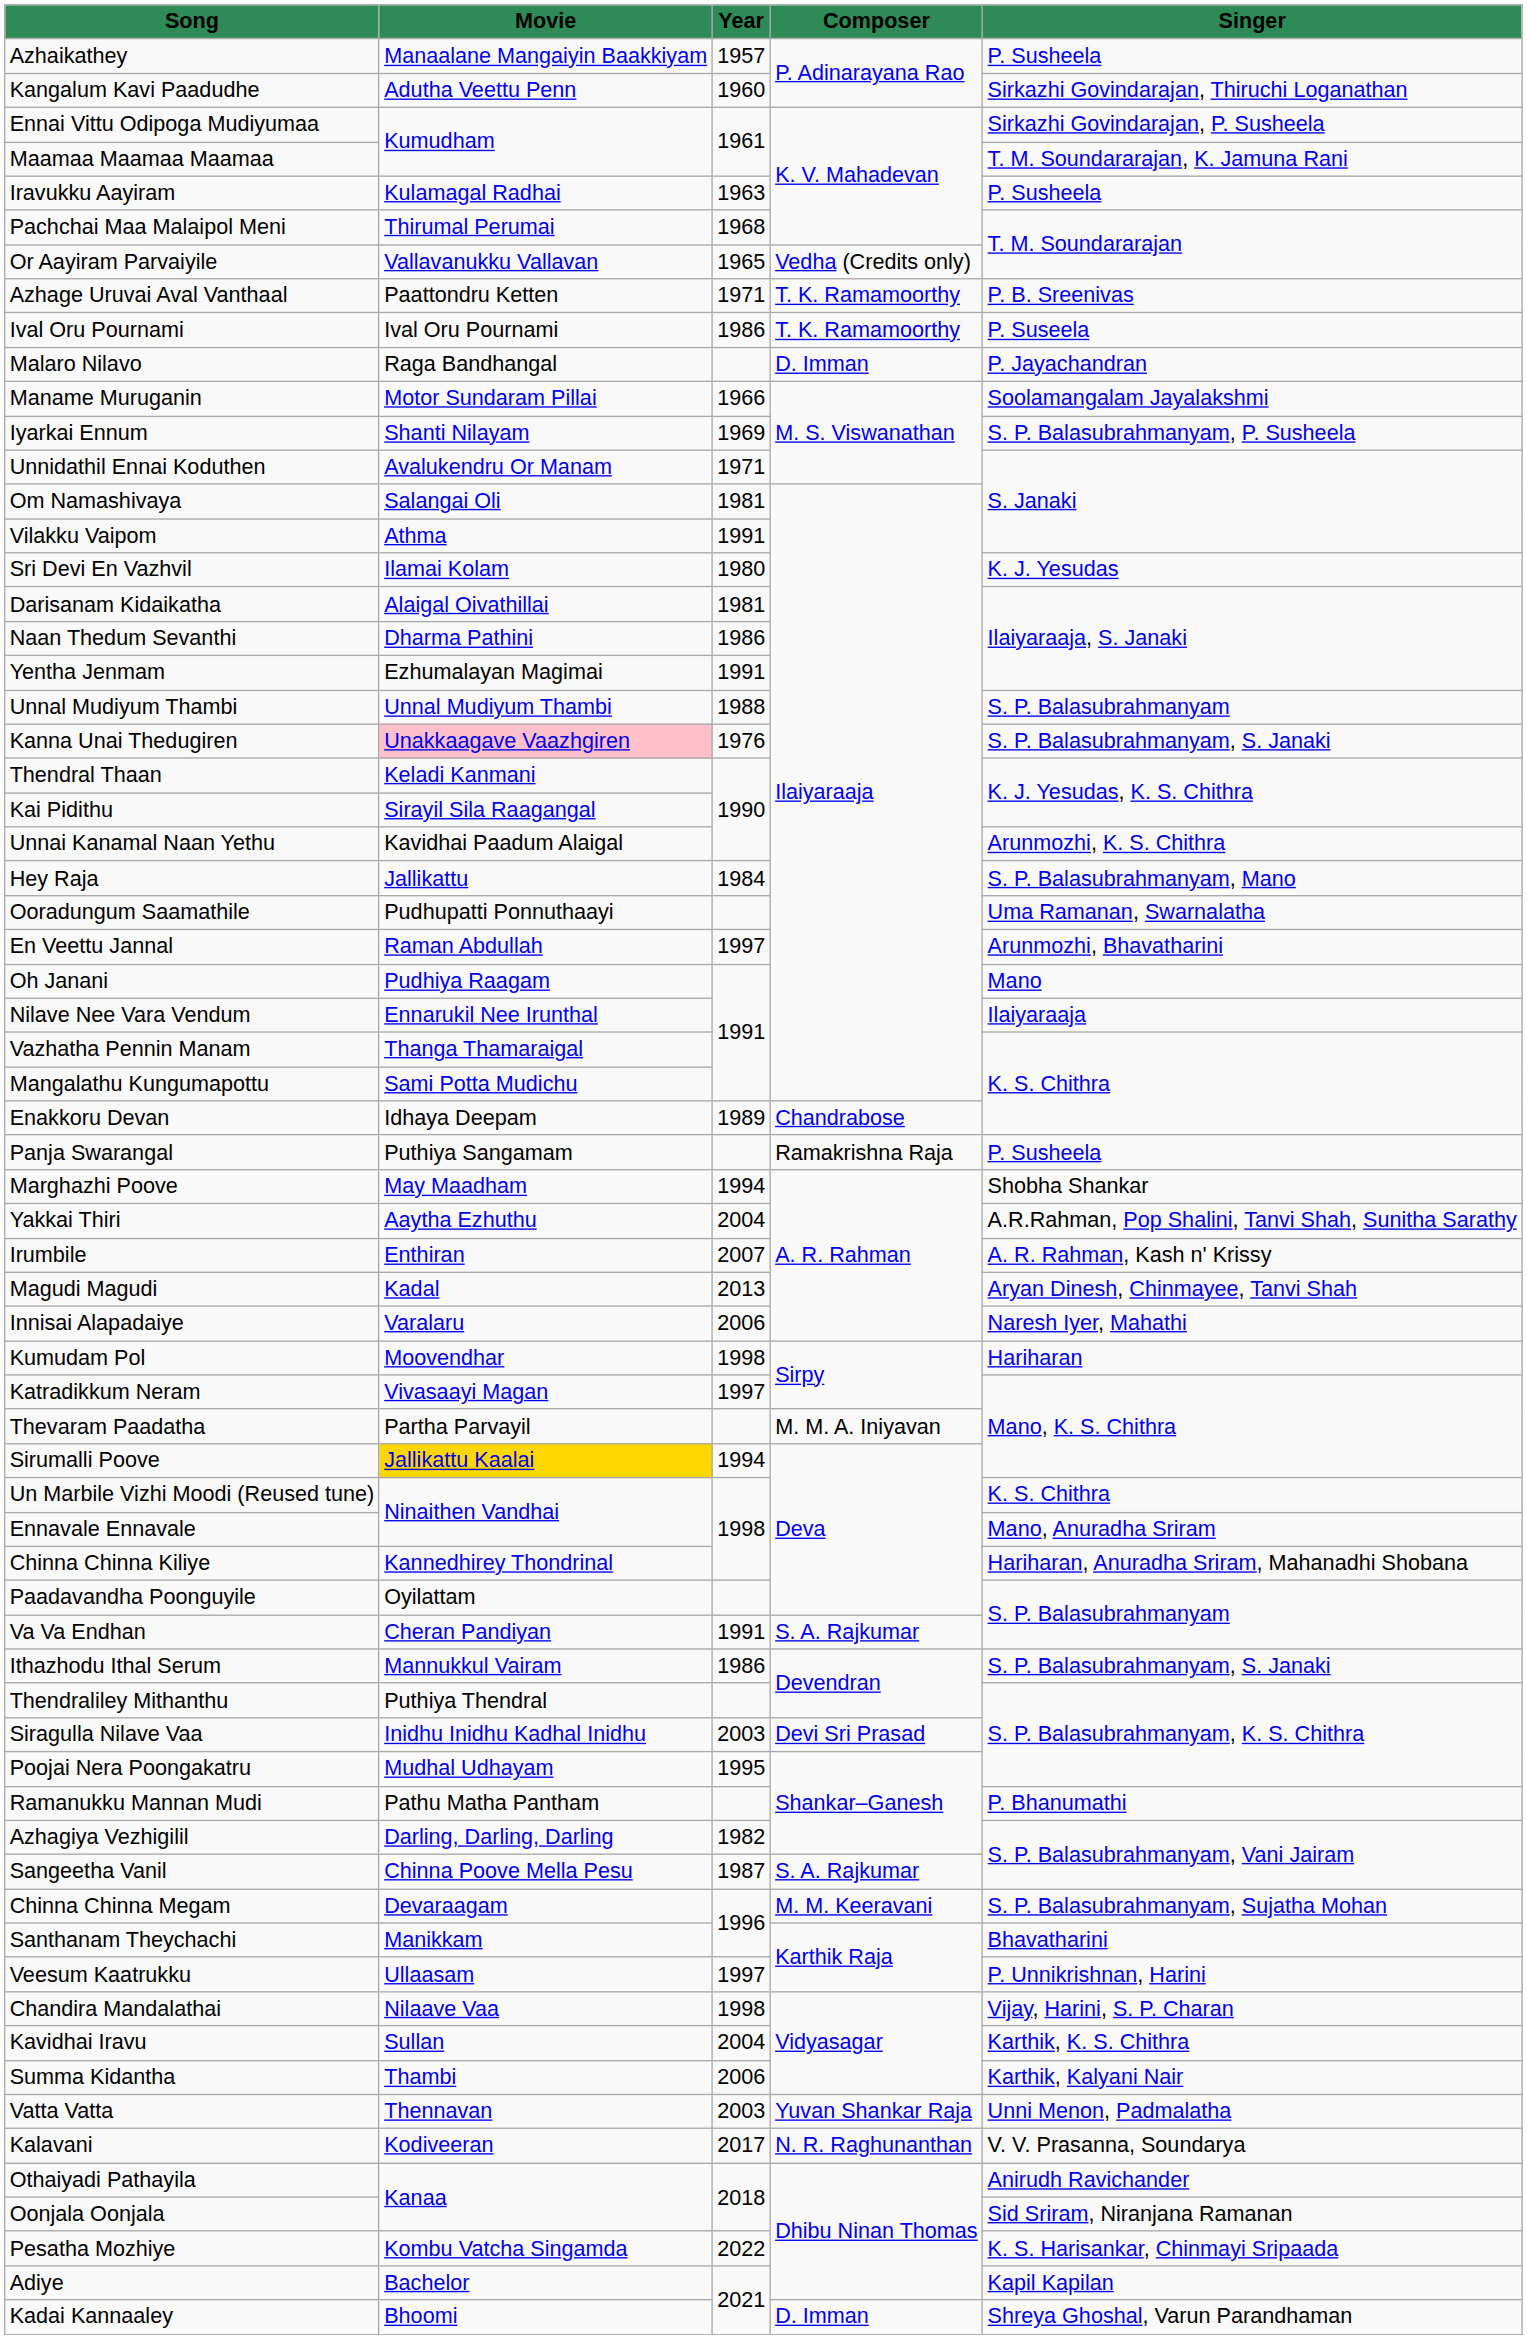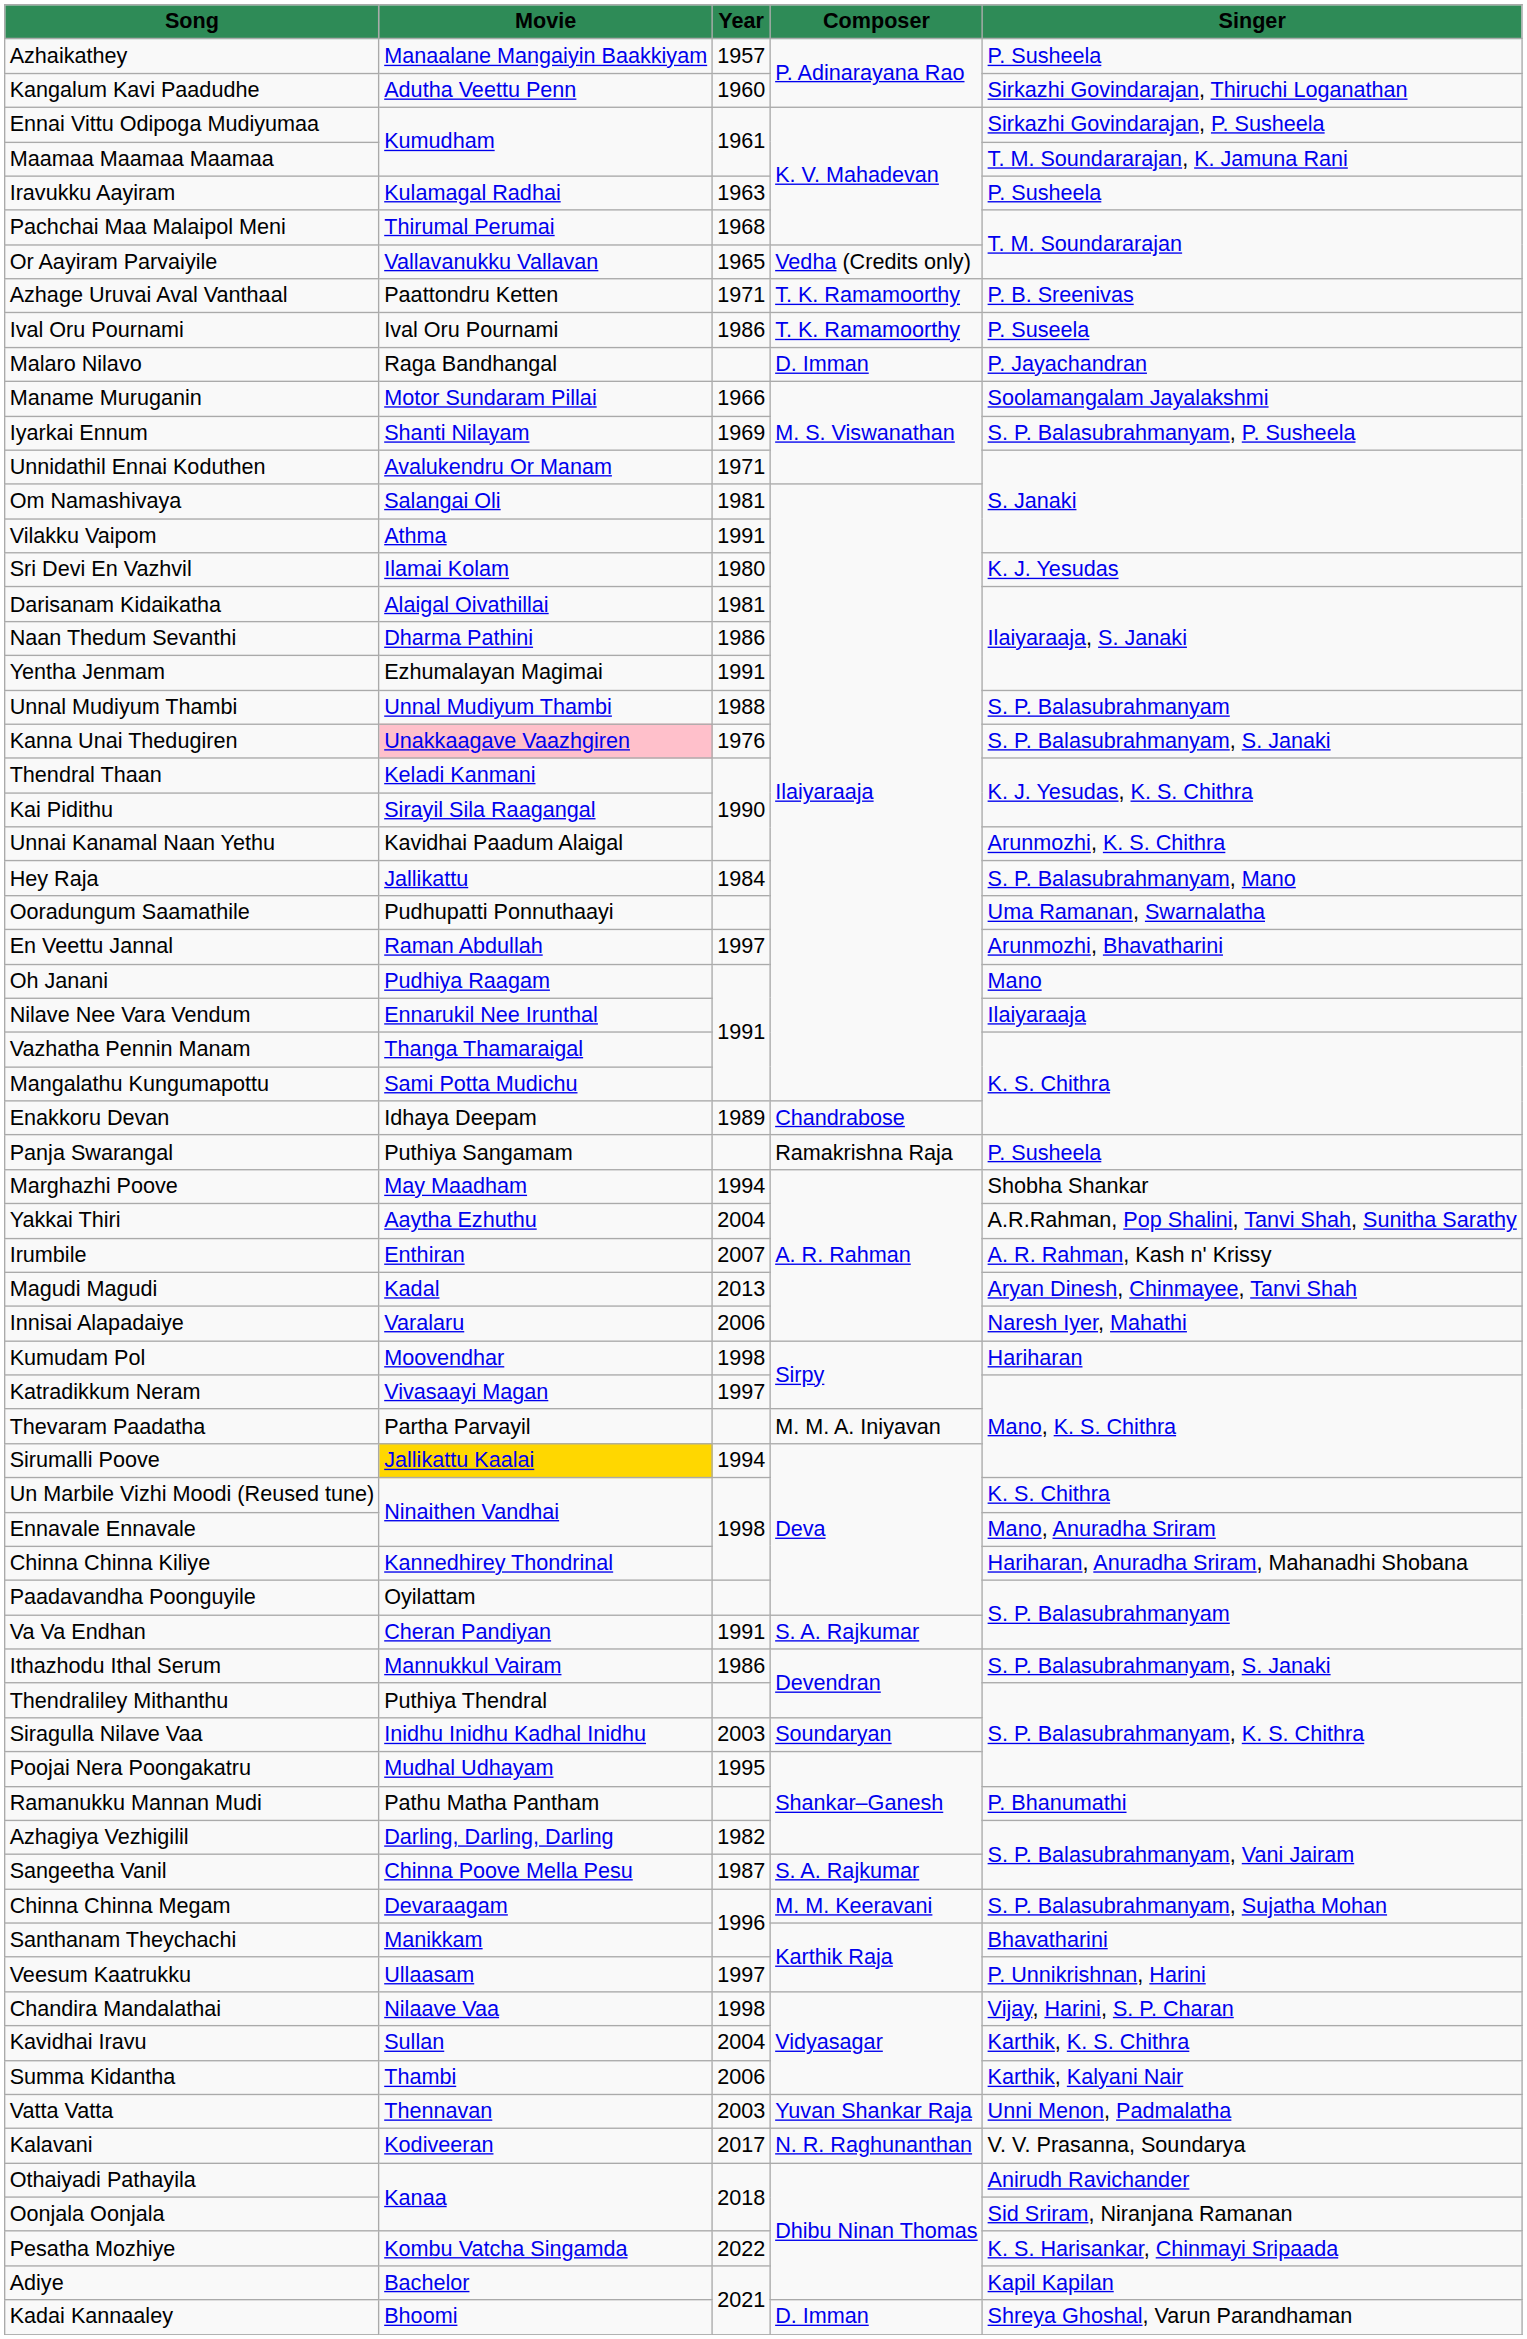(850, 1734) Devi Sri Prasad -> (833, 1734) Soundaryan
